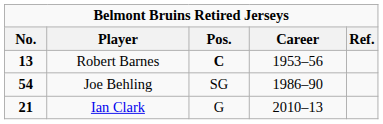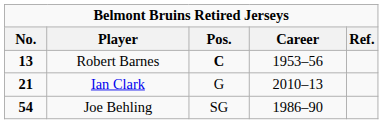rows swapped: (118, 84) <-> (118, 107)
